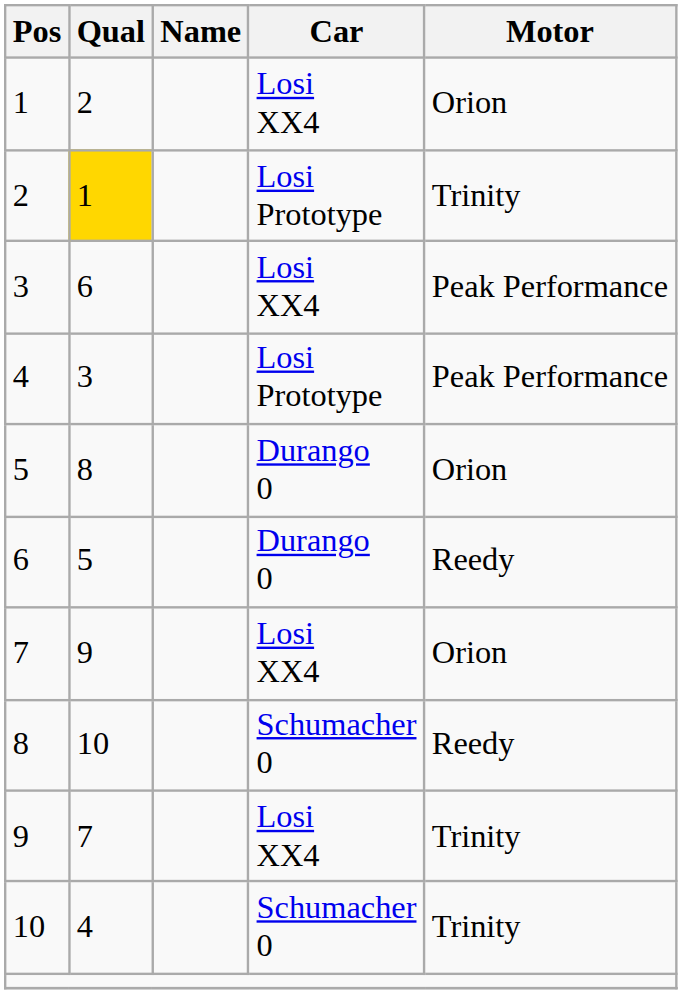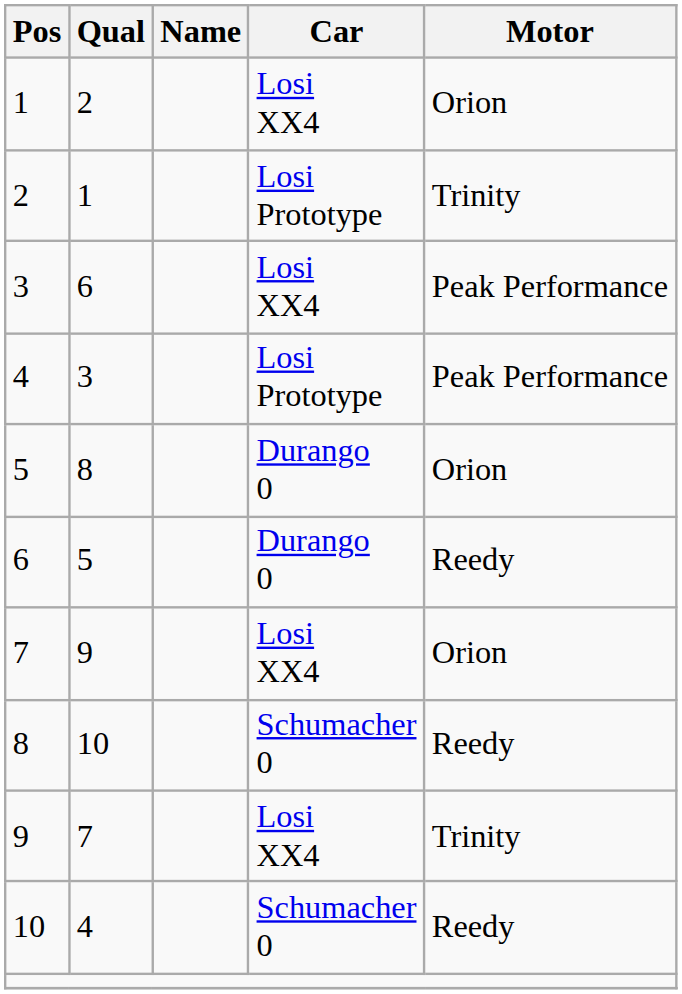(85, 194) gold background -> (85, 194) no background
(476, 926) Trinity -> (473, 926) Reedy
